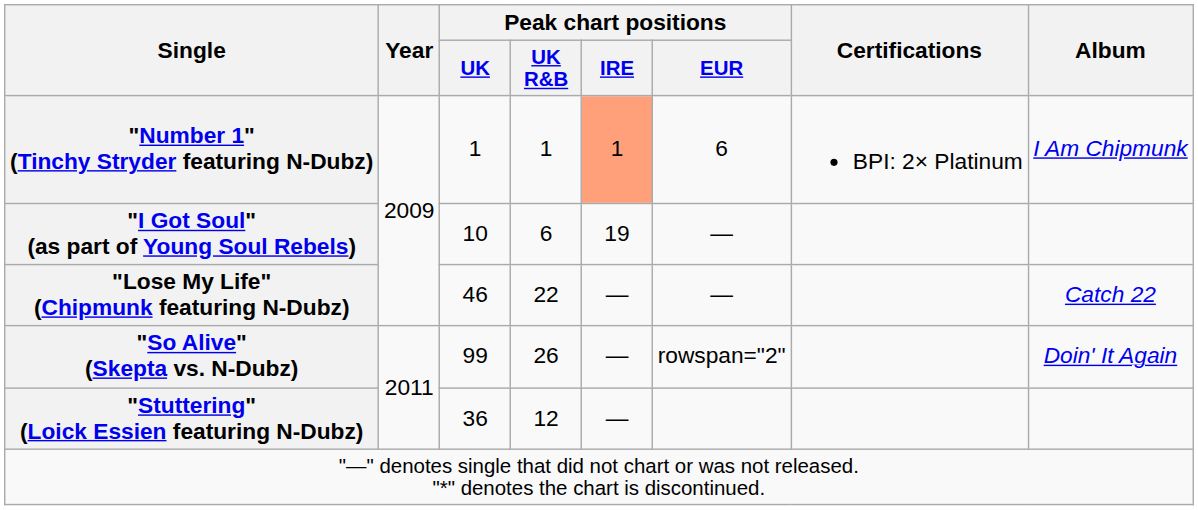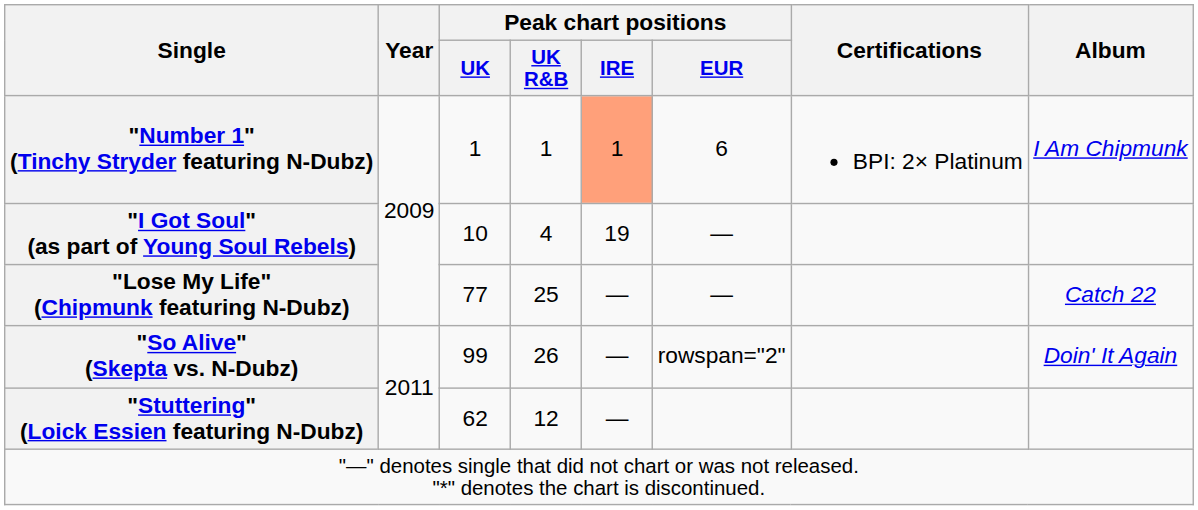(546, 233) 6 -> (546, 233) 4
(475, 294) 46 -> (475, 294) 77
(546, 294) 22 -> (546, 294) 25
(475, 418) 36 -> (475, 418) 62
